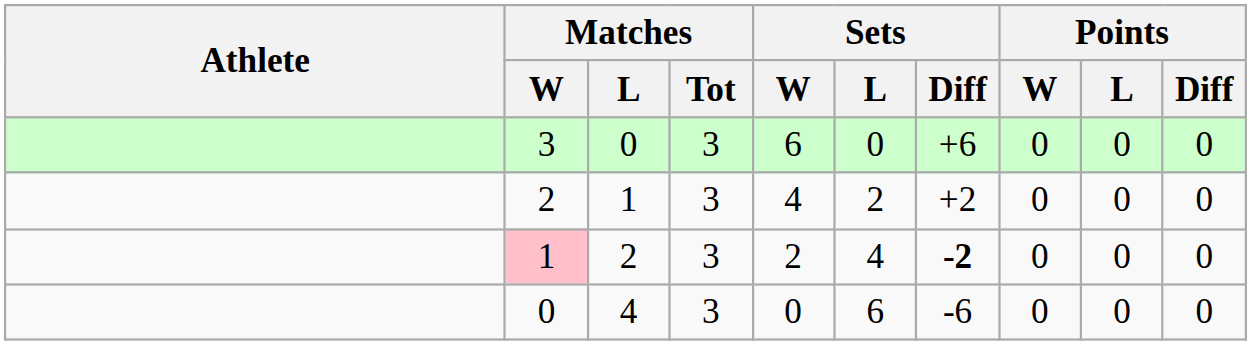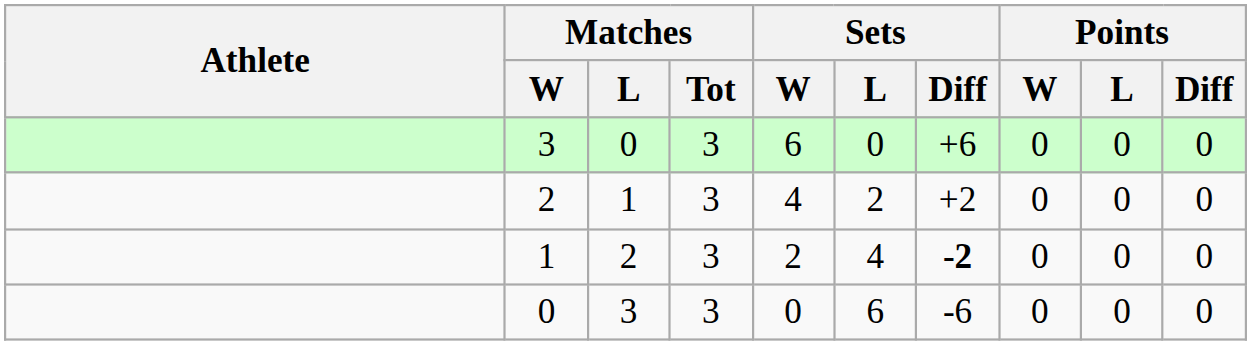(546, 255) pink background -> (546, 255) no background
(629, 311) 4 -> (629, 311) 3
